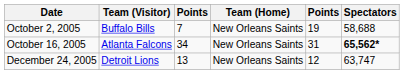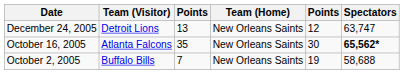rows swapped: (43, 28) <-> (52, 61)
(182, 45) 34 -> (182, 45) 35
(314, 45) 31 -> (314, 45) 30
